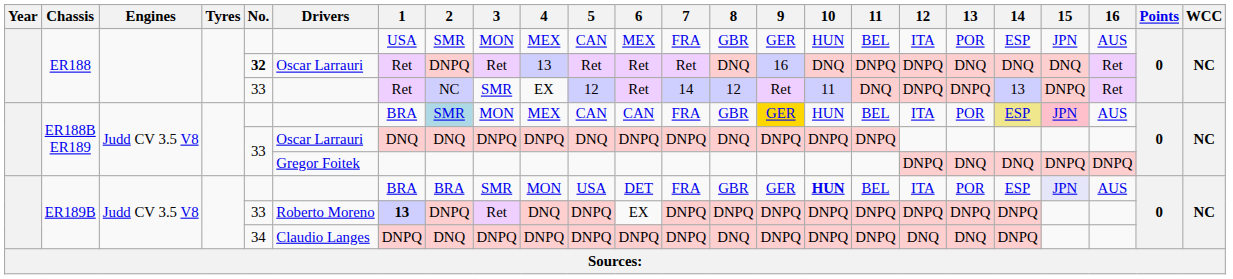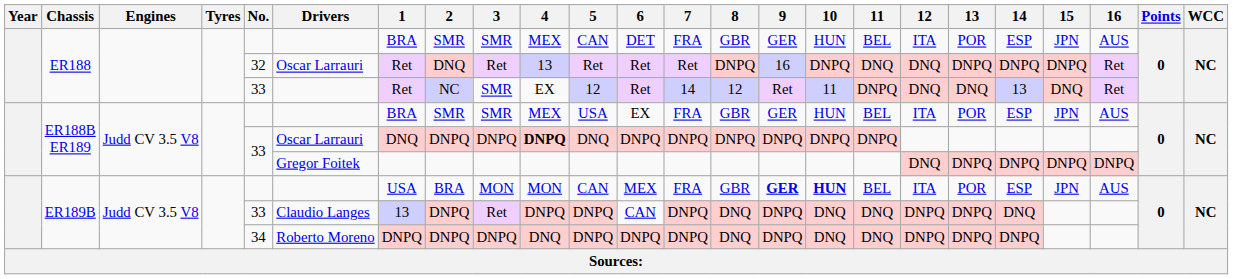(402, 40) USA -> (402, 40) BRA
(497, 40) MON -> (497, 40) SMR
(639, 40) MEX -> (640, 40) DET
(258, 65) bold -> (258, 65) normal
(449, 65) DNPQ -> (449, 65) DNQ
(733, 65) DNQ -> (735, 65) DNPQ
(828, 65) DNQ -> (830, 65) DNPQ
(875, 65) DNPQ -> (877, 65) DNQ
(923, 65) DNPQ -> (924, 65) DNQ
(970, 65) DNQ -> (972, 65) DNPQ
(1018, 65) DNQ -> (1019, 65) DNPQ
(1065, 65) DNQ -> (1067, 65) DNPQ
(875, 89) DNQ -> (877, 89) DNPQ
(923, 89) DNPQ -> (924, 89) DNQ
(970, 89) DNPQ -> (972, 89) DNQ
(1065, 89) DNPQ -> (1067, 89) DNQ
(449, 114) lightblue background -> (449, 114) no background
(497, 114) MON -> (497, 114) SMR
(591, 114) CAN -> (593, 114) USA
(639, 114) CAN -> (640, 114) EX
(781, 114) gold background -> (782, 114) no background
(1018, 114) khaki background -> (1019, 114) no background
(1065, 114) pink background -> (1067, 114) no background
(449, 138) DNQ -> (449, 138) DNPQ
(544, 138) normal -> (545, 138) bold
(733, 138) DNQ -> (735, 138) DNPQ
(923, 163) DNPQ -> (924, 163) DNQ
(970, 163) DNQ -> (972, 163) DNPQ
(1018, 163) DNQ -> (1019, 163) DNPQ
(402, 187) BRA -> (402, 187) USA
(497, 187) SMR -> (497, 187) MON
(591, 187) USA -> (593, 187) CAN
(639, 187) DET -> (640, 187) MEX
(781, 187) normal -> (782, 187) bold
(1065, 187) lavender background -> (1067, 187) no background
(325, 211) Roberto Moreno -> (323, 211) Claudio Langes
(402, 211) bold -> (402, 211) normal
(544, 211) DNQ -> (545, 211) DNPQ
(639, 211) EX -> (640, 211) CAN
(733, 211) DNPQ -> (735, 211) DNQ
(828, 211) DNPQ -> (830, 211) DNQ
(875, 211) DNPQ -> (877, 211) DNQ
(1018, 211) DNPQ -> (1019, 211) DNQ
(323, 236) Claudio Langes -> (325, 236) Roberto Moreno
(449, 236) DNQ -> (449, 236) DNPQ
(544, 236) DNPQ -> (545, 236) DNQ
(828, 236) DNPQ -> (830, 236) DNQ
(875, 236) DNPQ -> (877, 236) DNQ
(923, 236) DNQ -> (924, 236) DNPQ
(970, 236) DNQ -> (972, 236) DNPQ
